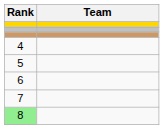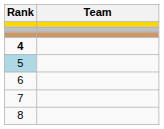(20, 46) normal -> (20, 46) bold
(20, 63) no background -> (20, 63) lightblue background
(20, 116) lightgreen background -> (20, 116) no background
